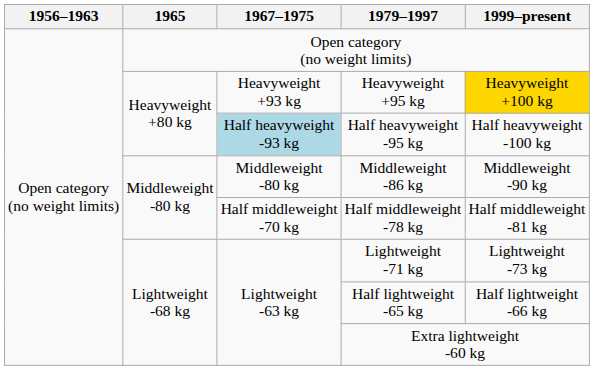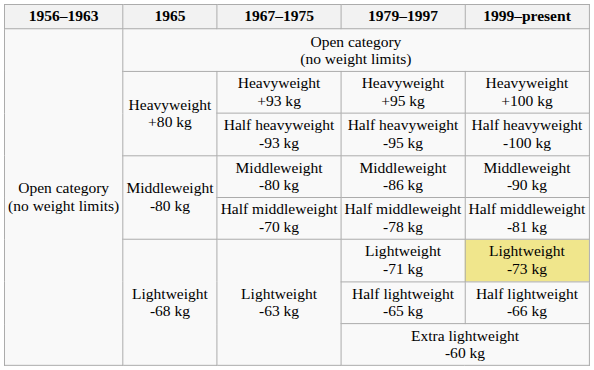(527, 92) gold background -> (527, 92) no background
(279, 134) lightblue background -> (279, 134) no background
(527, 260) no background -> (527, 260) khaki background
